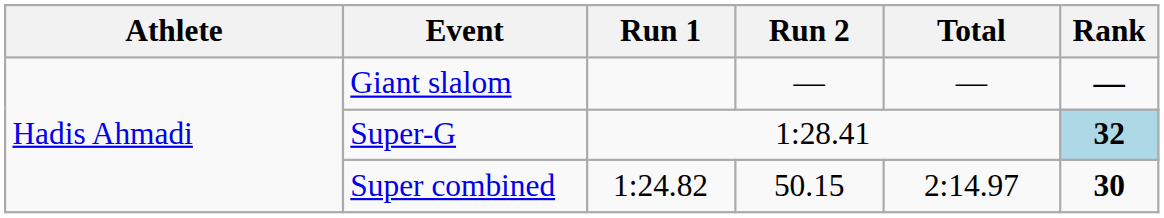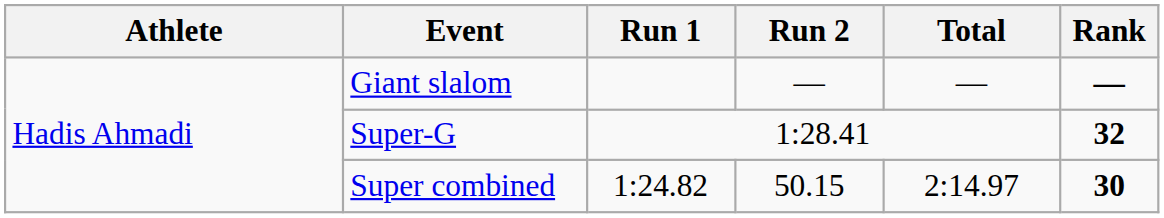(1109, 134) lightblue background -> (1109, 134) no background
